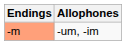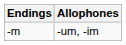(14, 31) lightsalmon background -> (14, 31) no background
